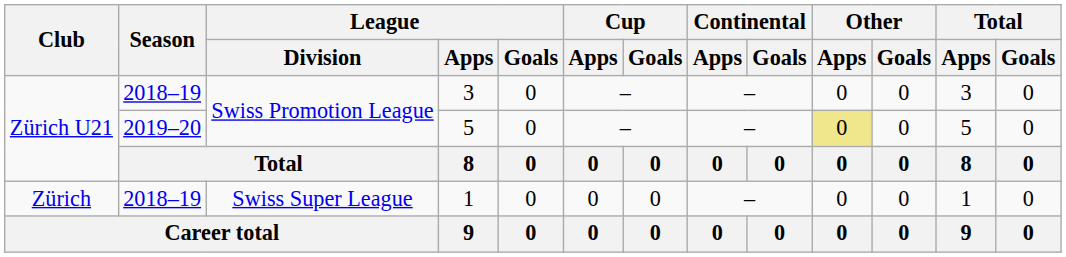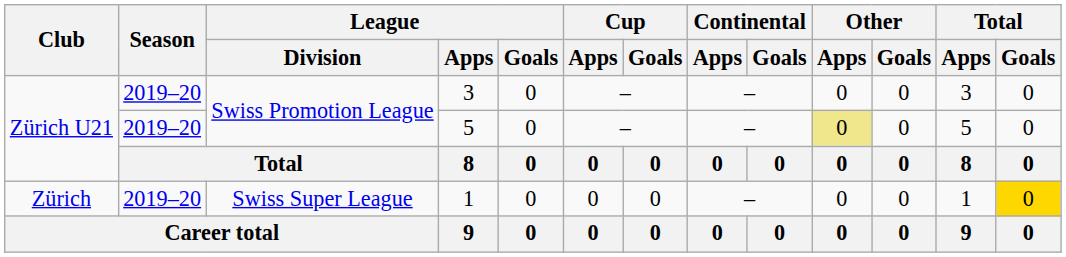(162, 92) 2018–19 -> (162, 92) 2019–20
(162, 198) 2018–19 -> (162, 198) 2019–20
(1028, 198) no background -> (1028, 198) gold background
